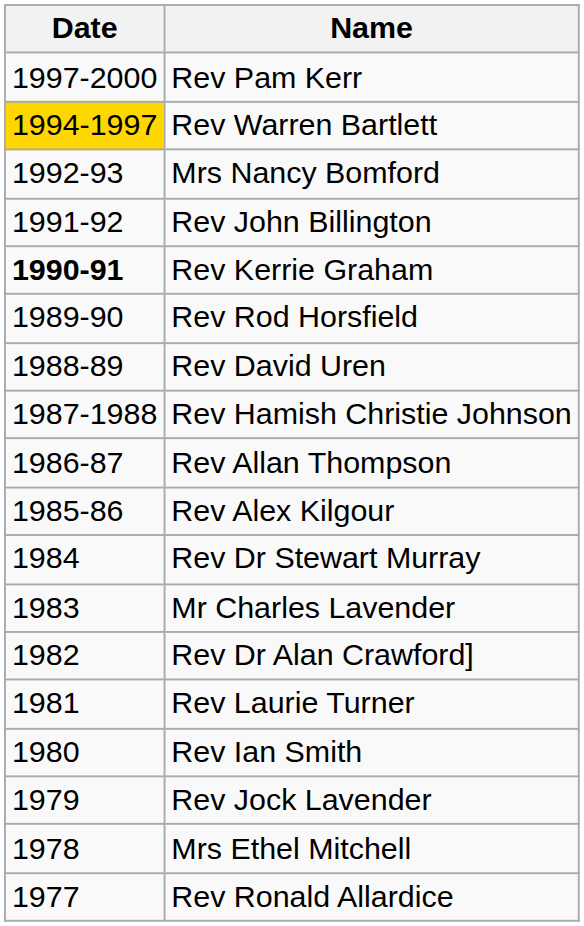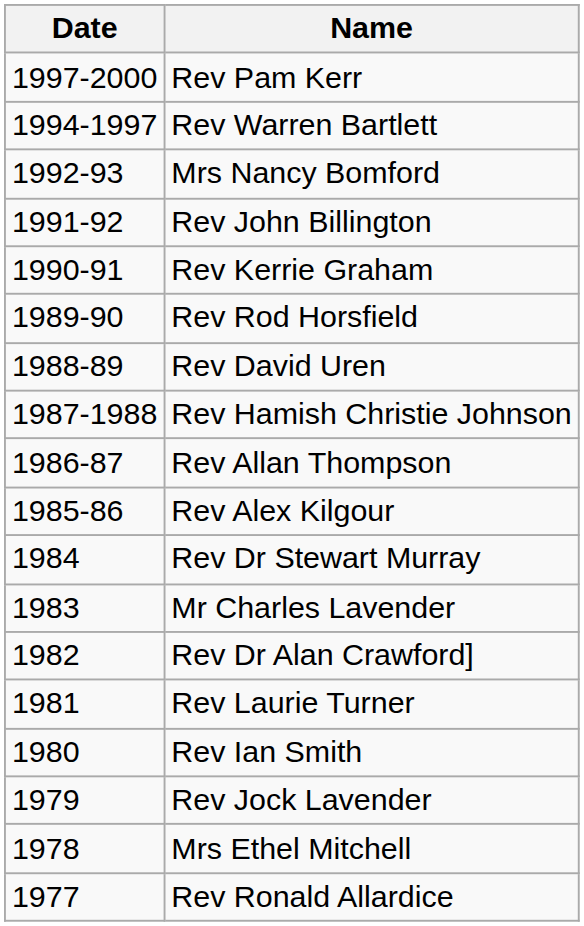(85, 125) gold background -> (85, 125) no background
(68, 269) bold -> (68, 269) normal
